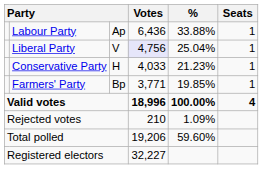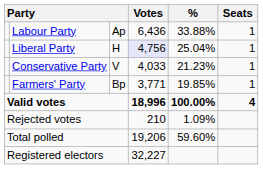(116, 48) V -> (116, 48) H
(116, 66) H -> (116, 66) V
